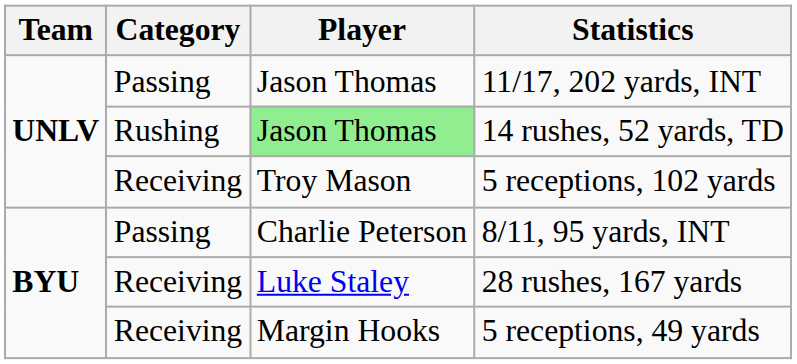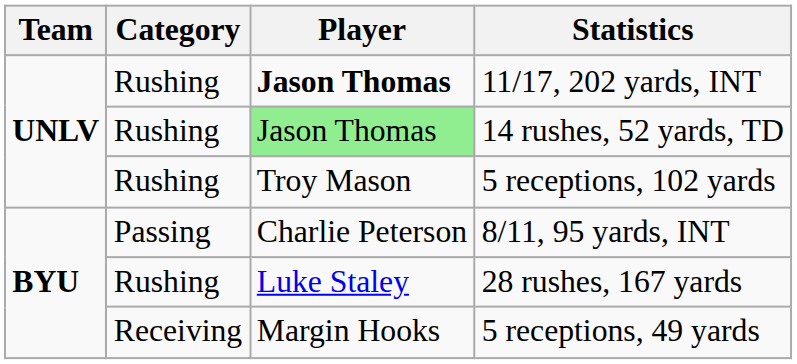(162, 80) Passing -> (167, 80) Rushing
(347, 80) normal -> (354, 80) bold
(178, 181) Receiving -> (167, 181) Rushing
(178, 281) Receiving -> (167, 281) Rushing
